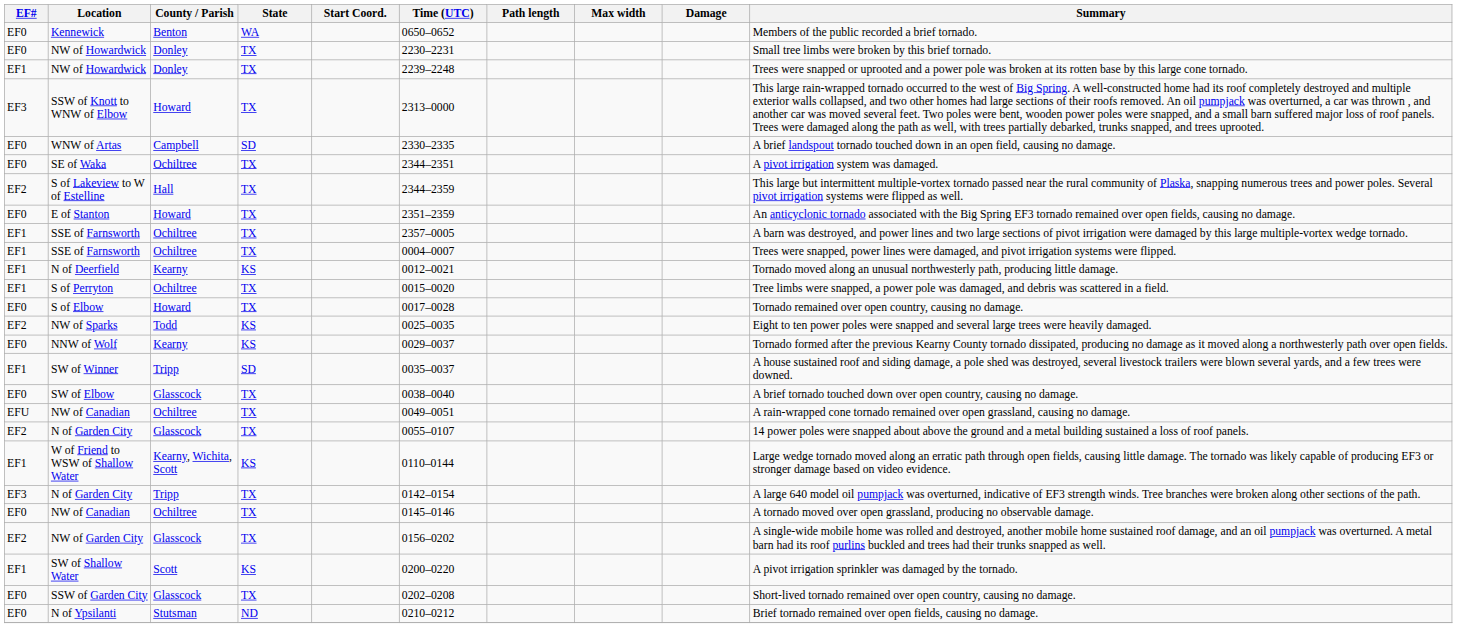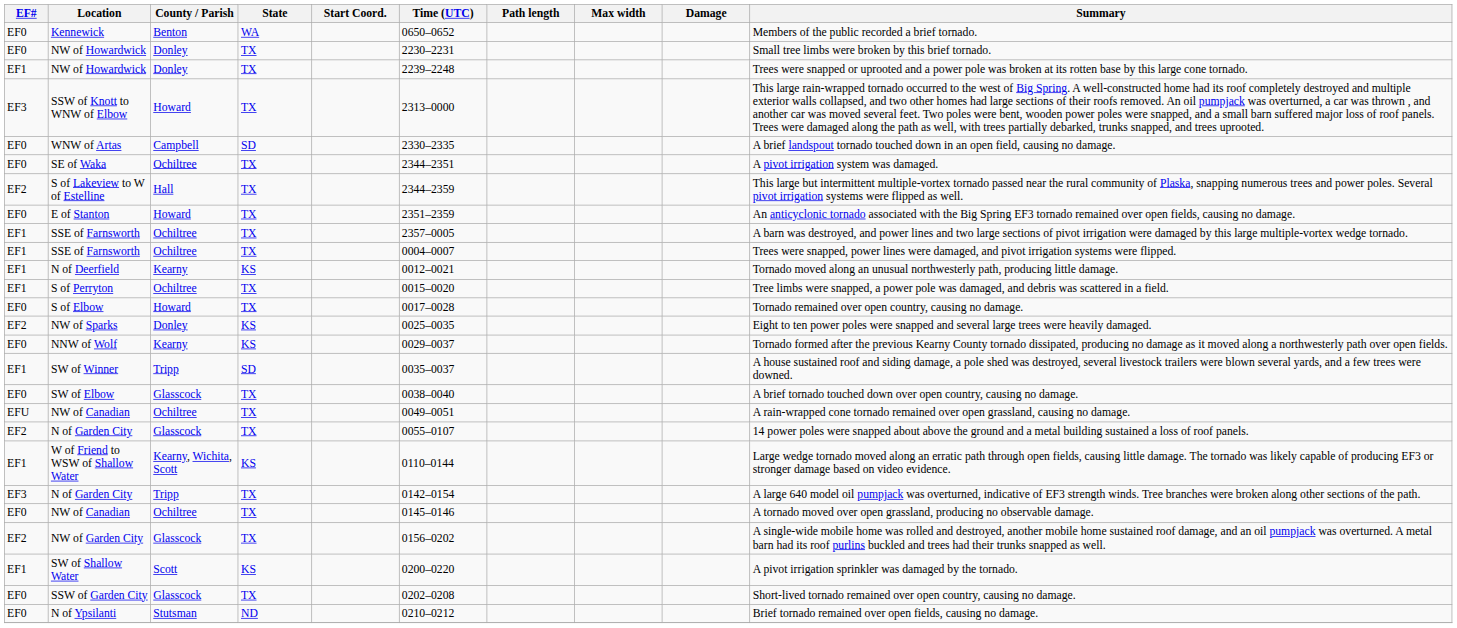(165, 325) Todd -> (170, 325) Donley
